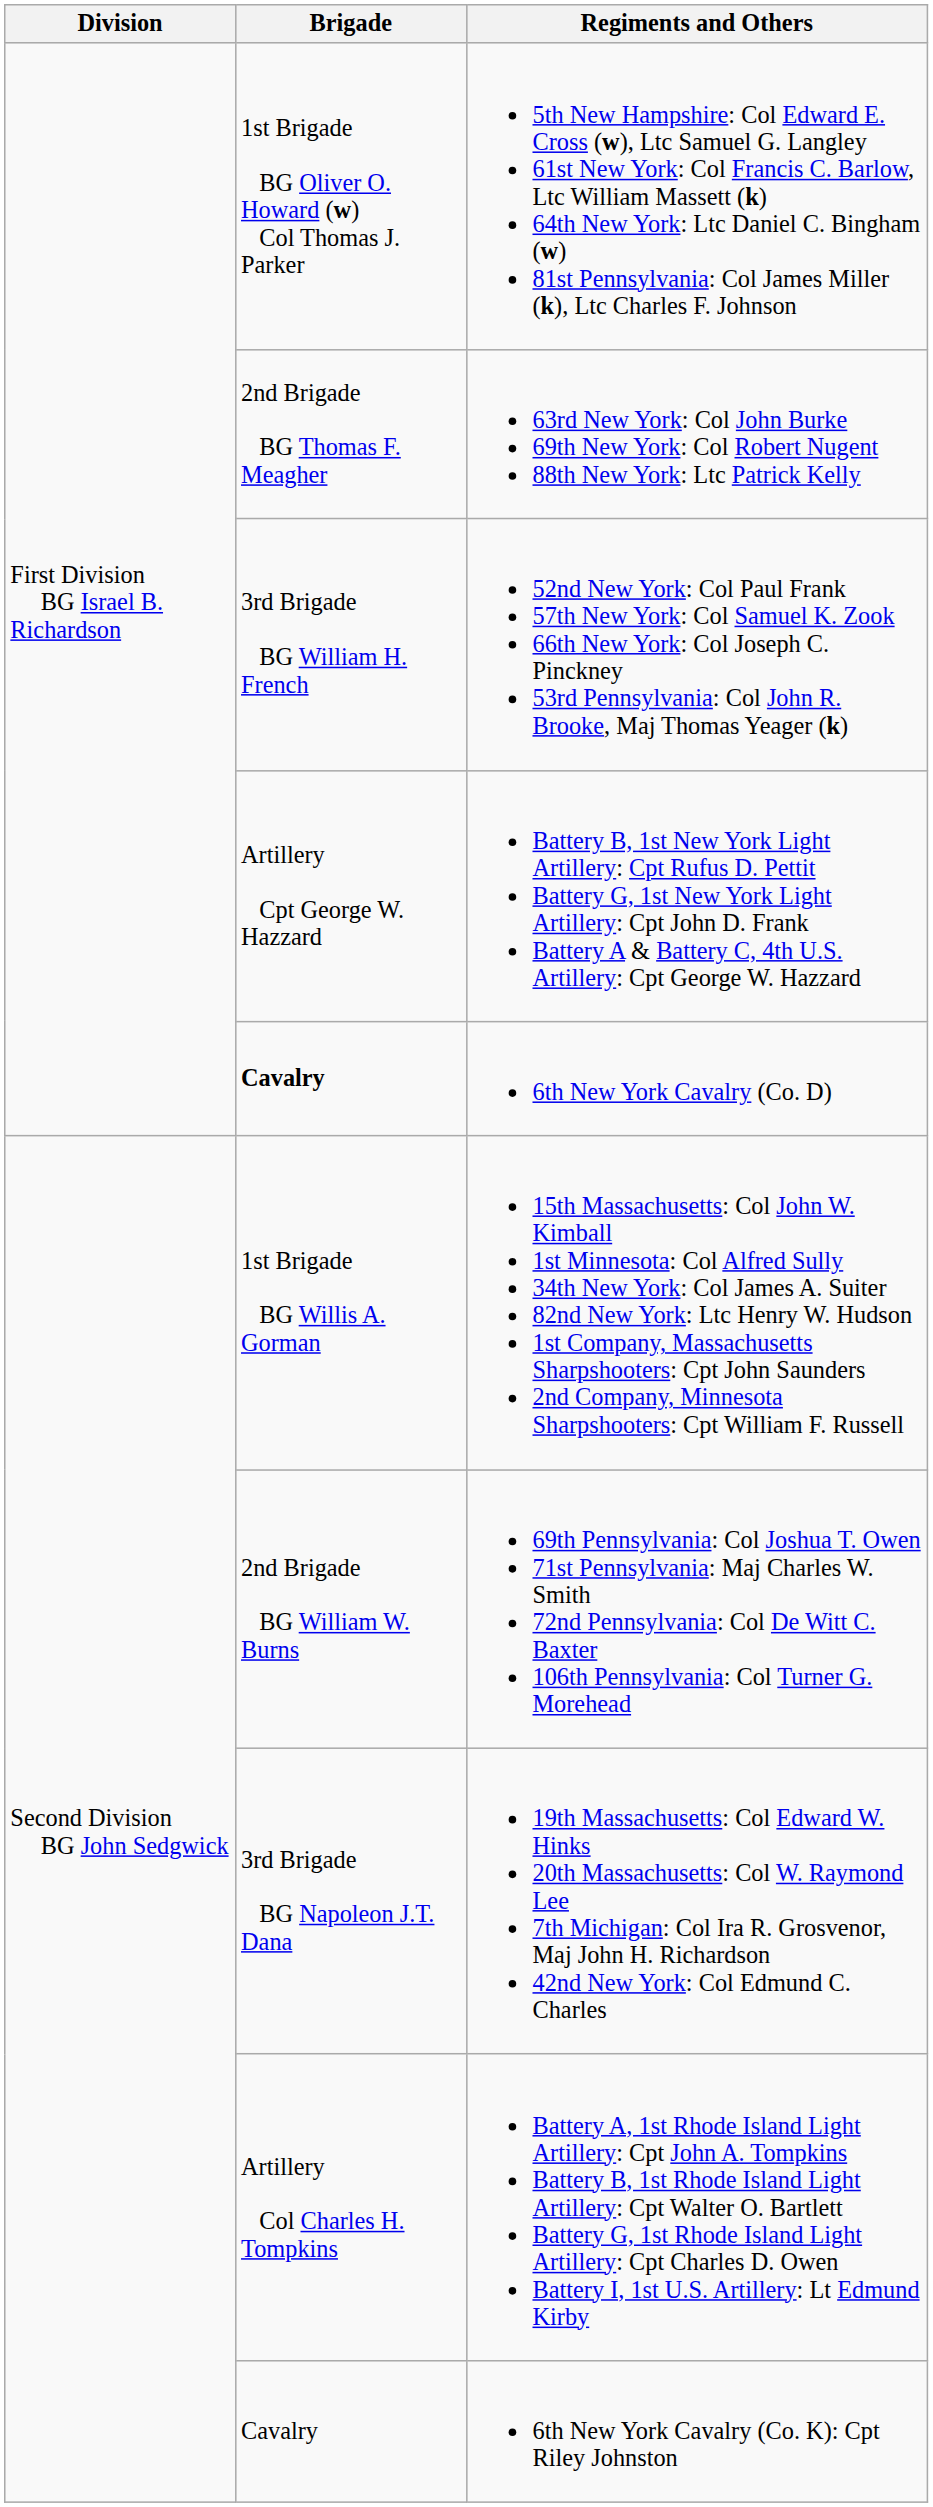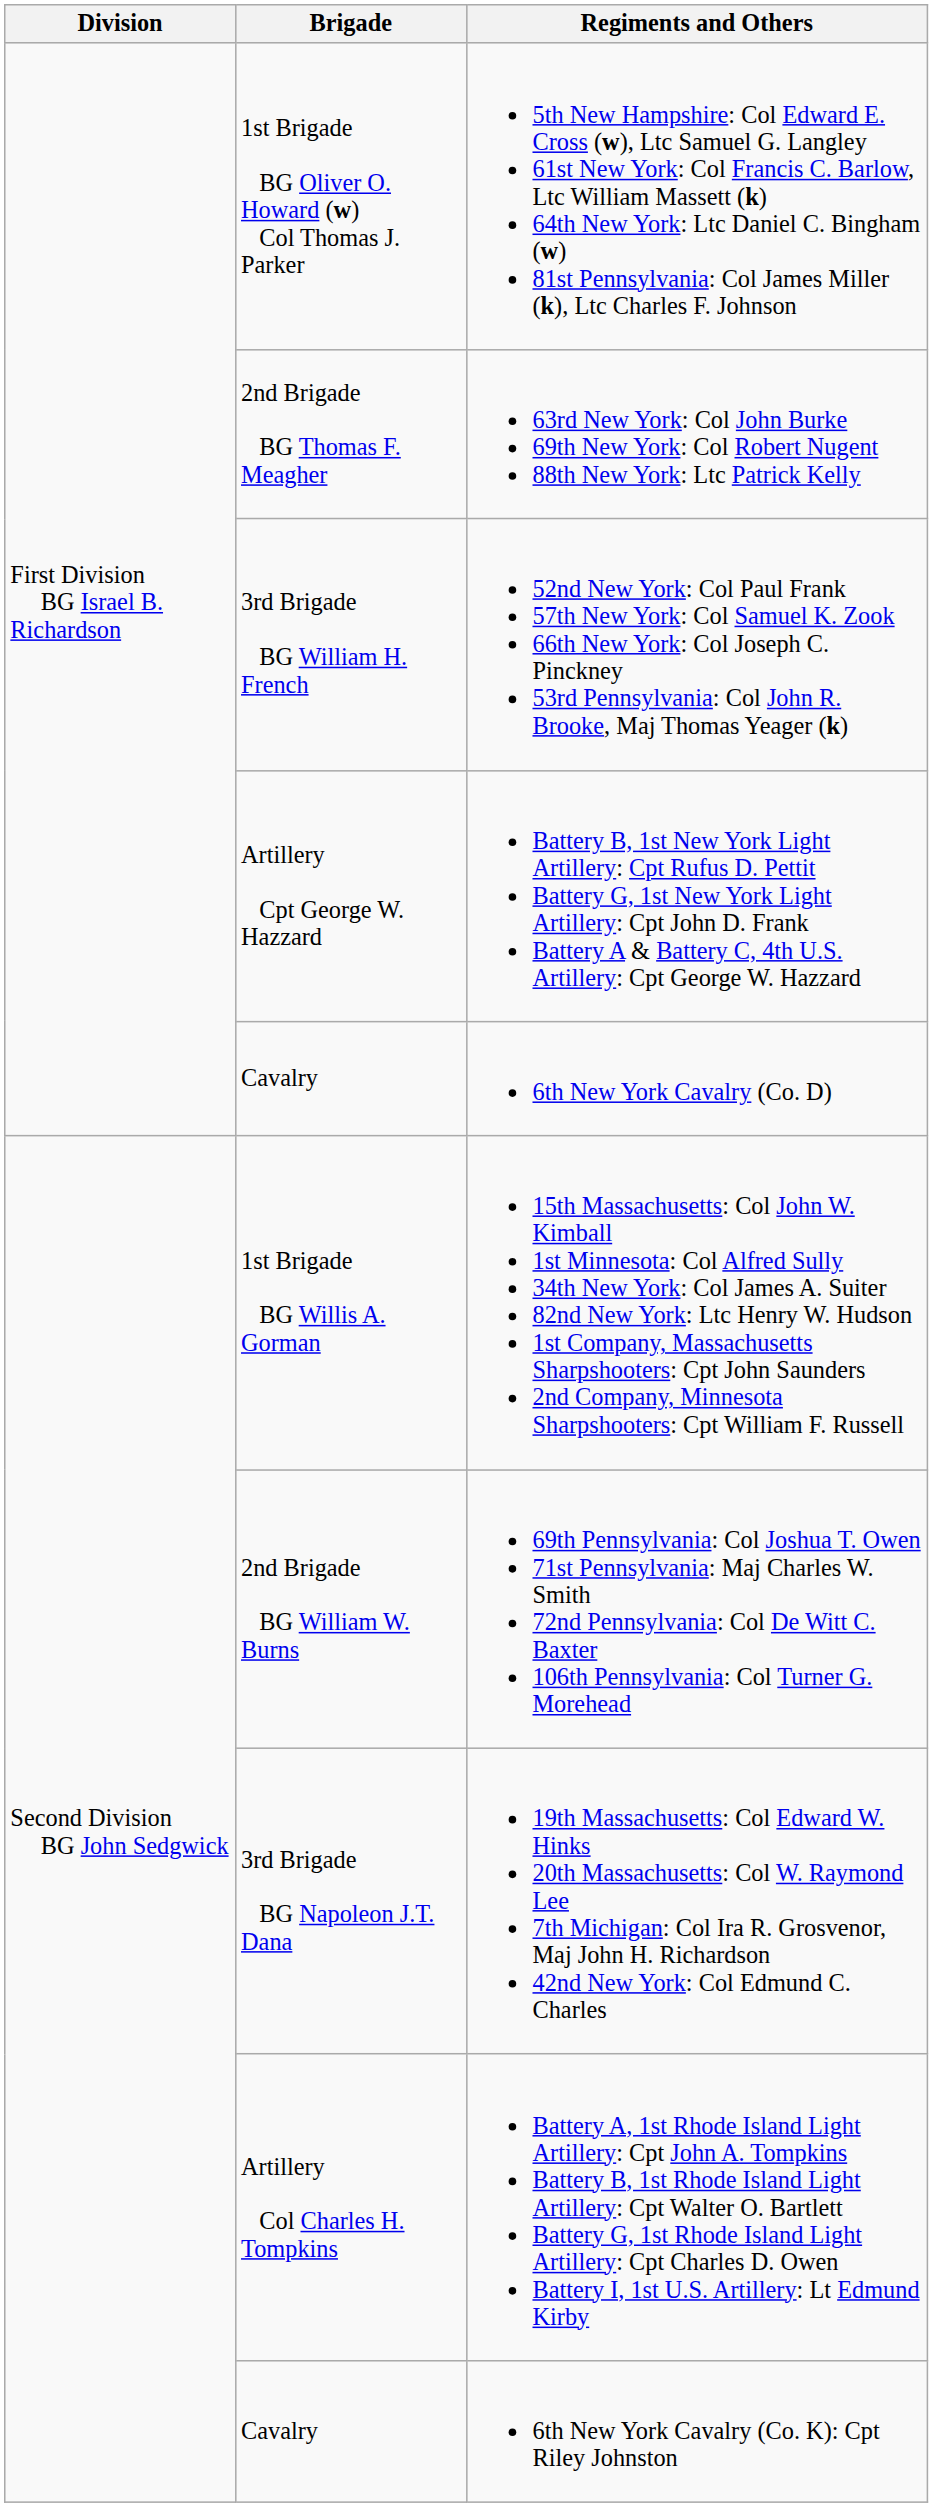(283, 1078) bold -> (280, 1078) normal
